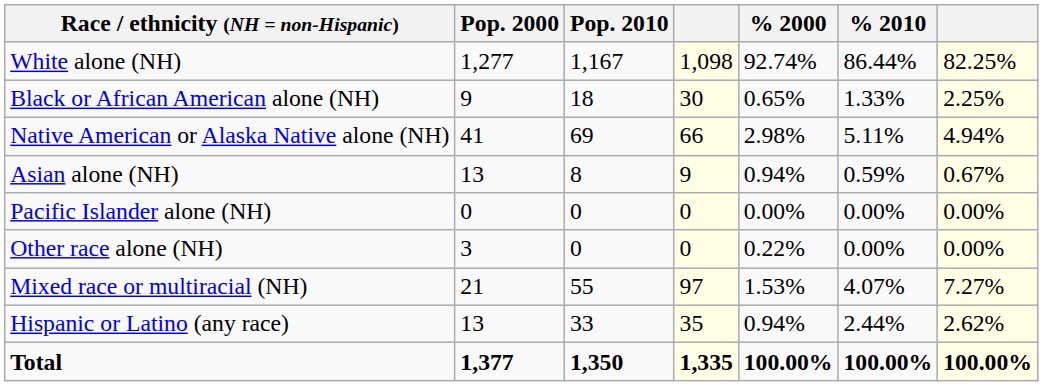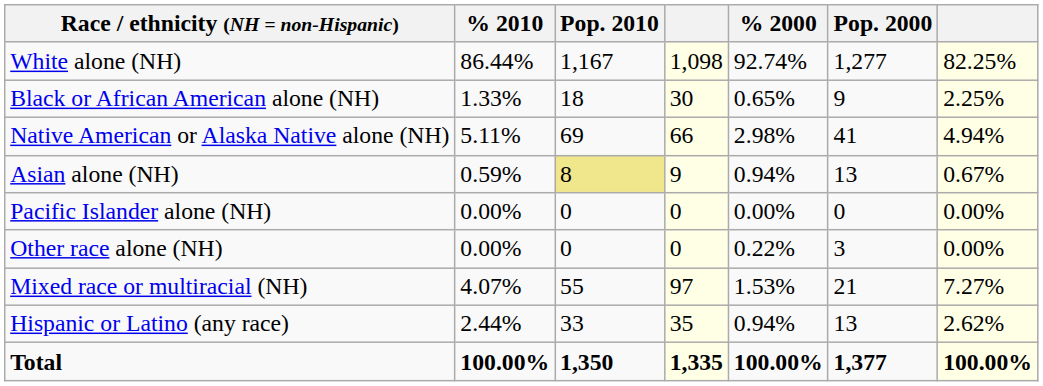columns swapped: (510, 23) <-> (888, 23)
(576, 173) no background -> (566, 173) khaki background
